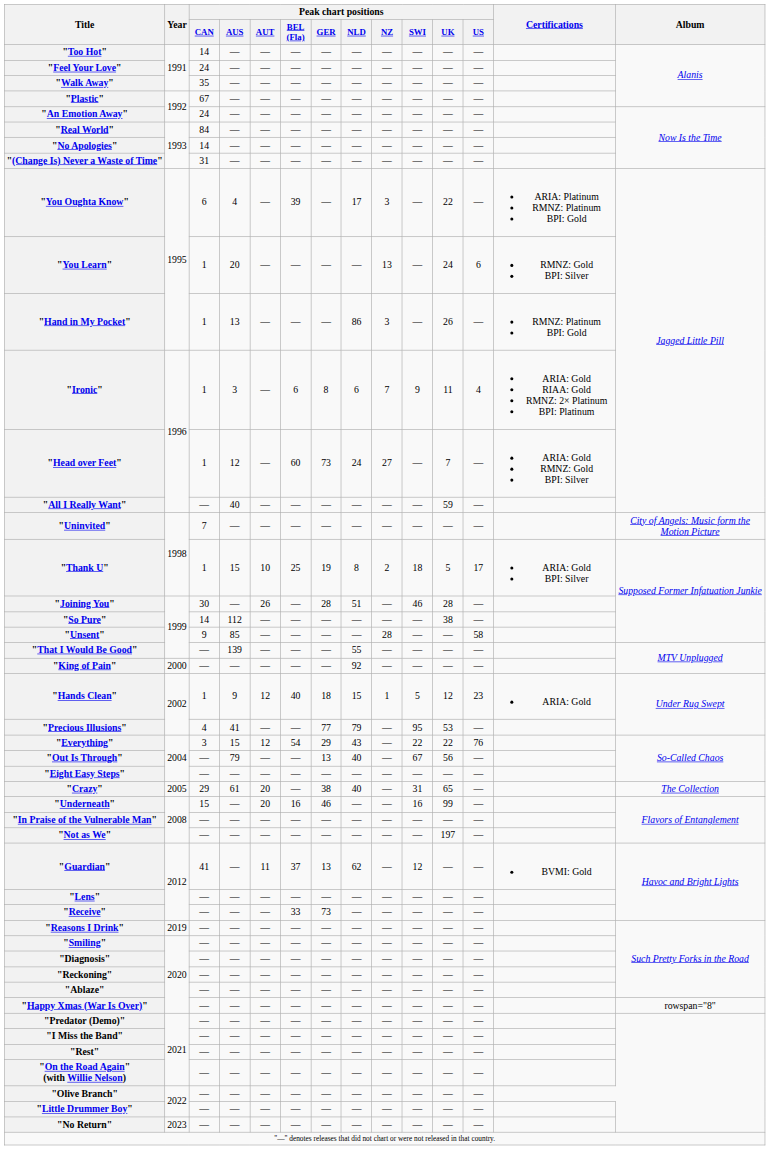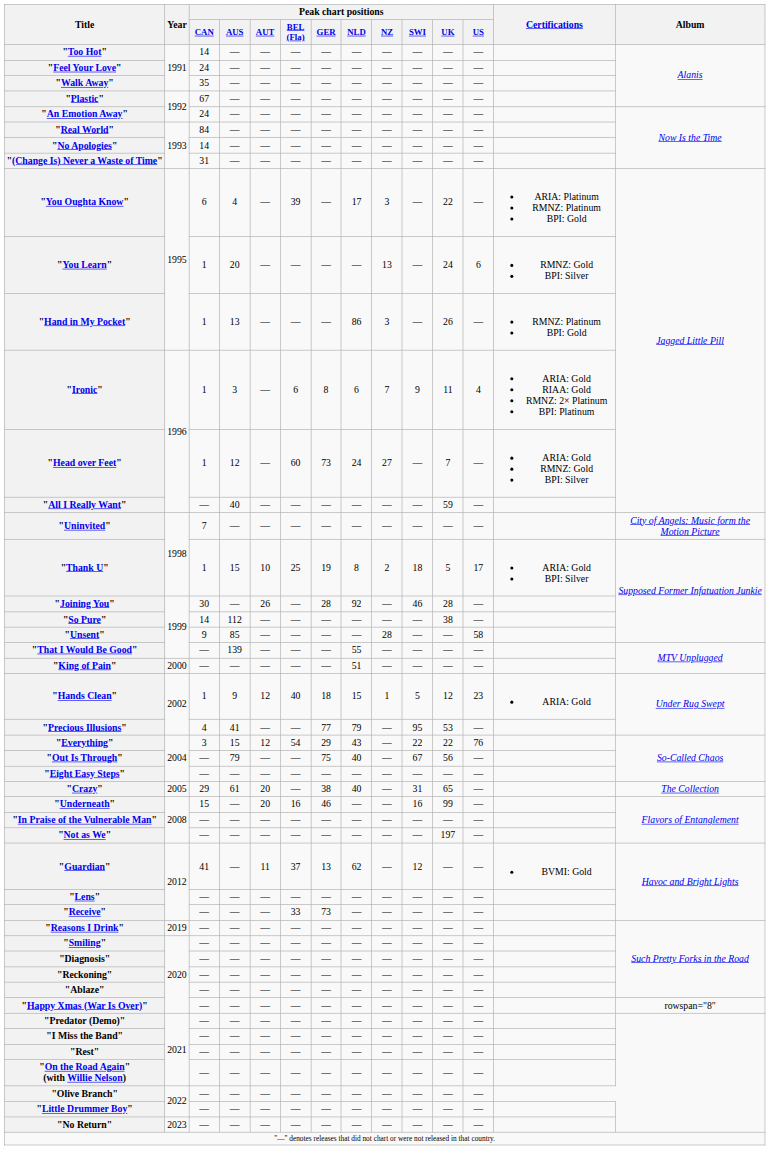(357, 604) 51 -> (357, 604) 92
(357, 665) 92 -> (357, 665) 51
(326, 758) 13 -> (326, 758) 75
